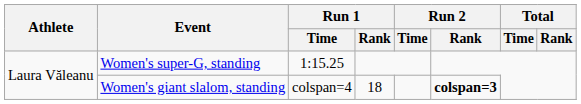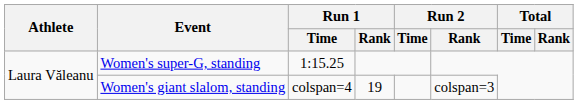(375, 87) 18 -> (375, 87) 19
(466, 87) bold -> (464, 87) normal
